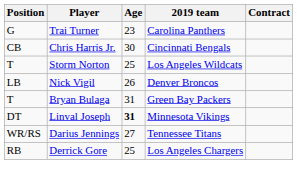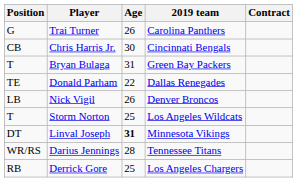(130, 30) 23 -> (130, 30) 26
rows swapped: (79, 99) <-> (79, 64)
+ row: (83, 82)
(130, 133) 27 -> (130, 151) 28
